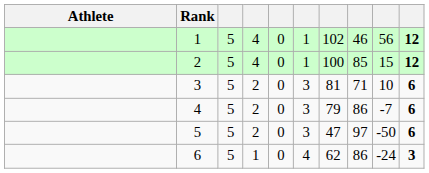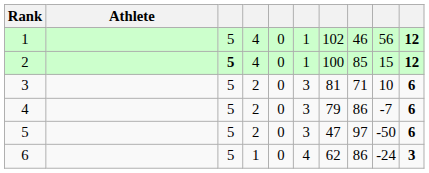columns swapped: (197, 16) <-> (91, 16)
(231, 62) normal -> (231, 62) bold
